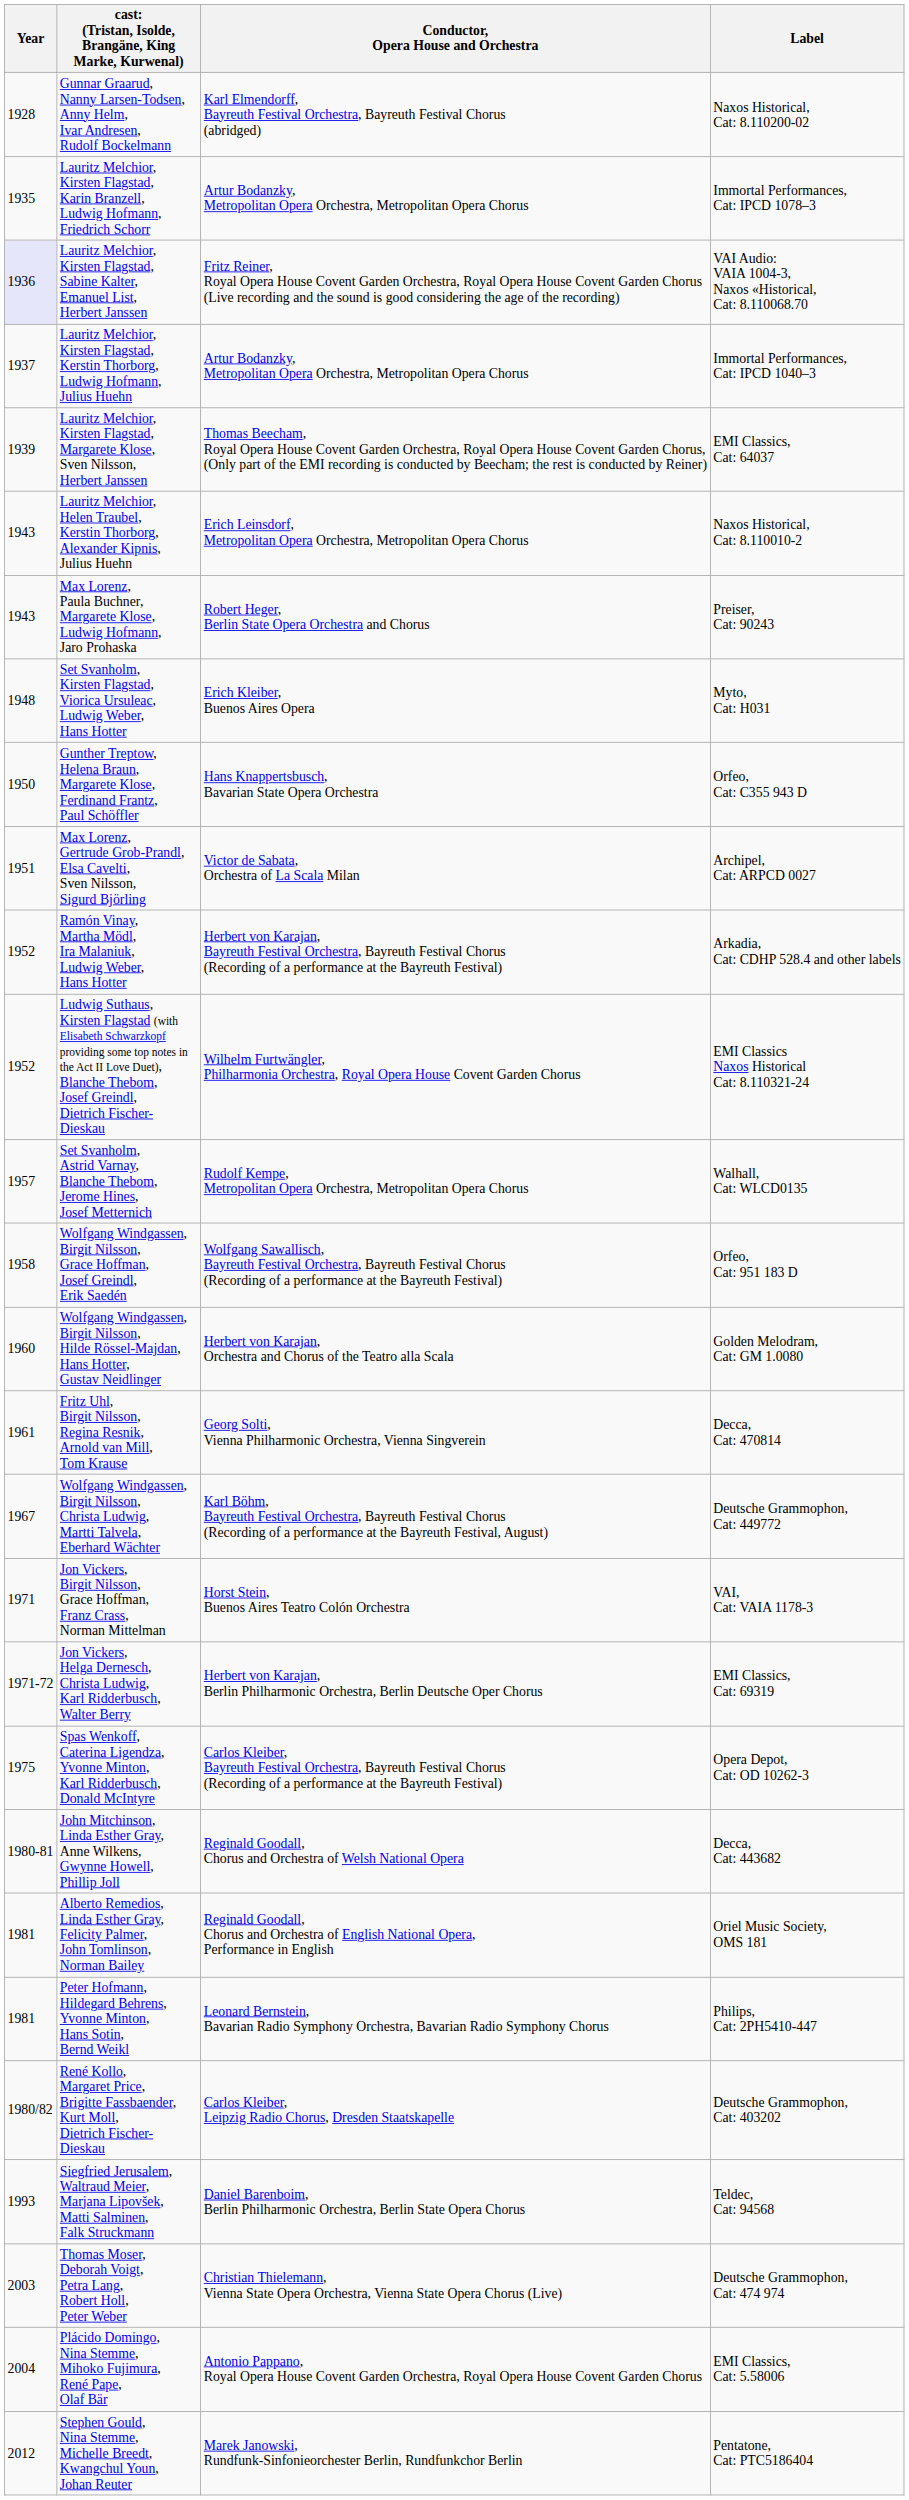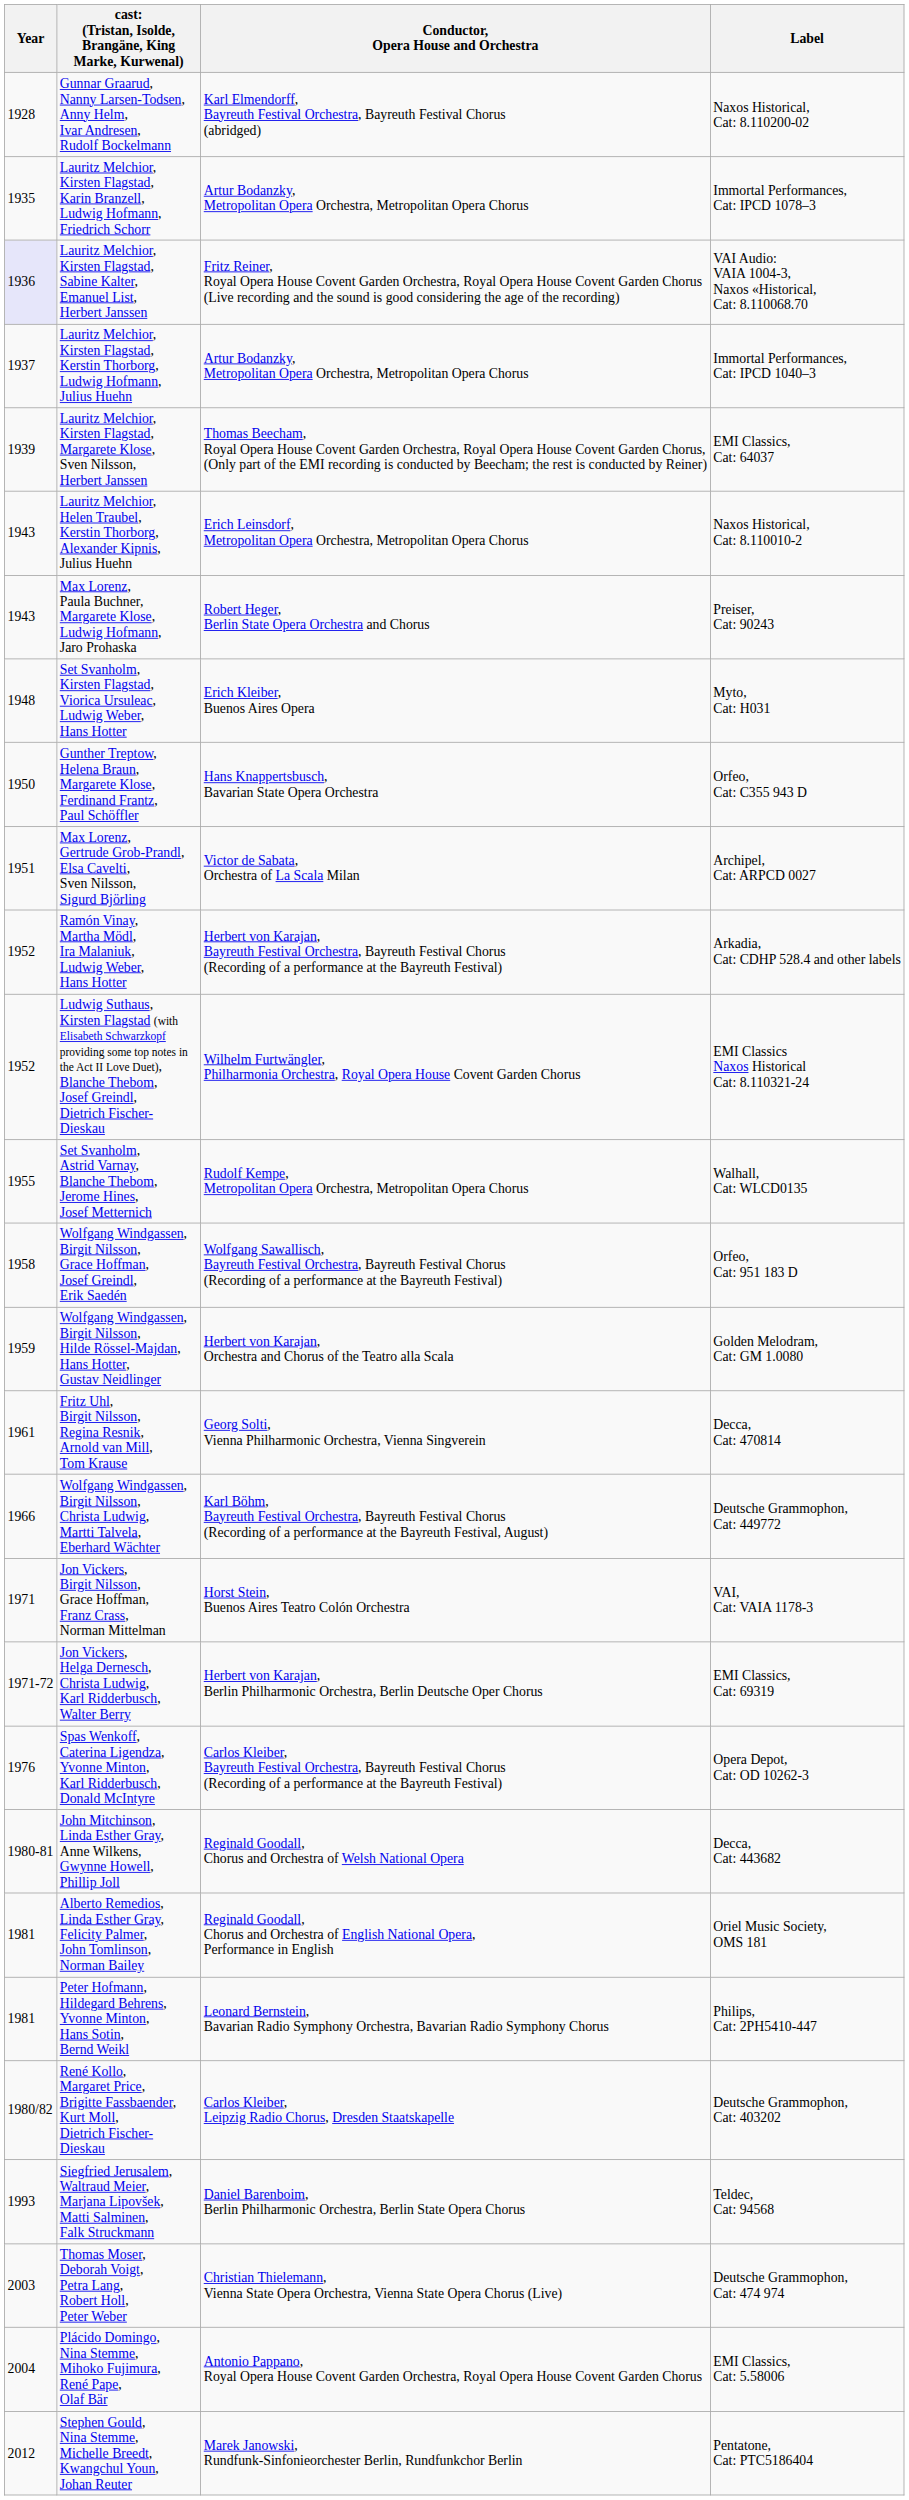(21, 1181) 1957 -> (21, 1181) 1955
(21, 1348) 1960 -> (21, 1348) 1959
(21, 1516) 1967 -> (21, 1516) 1966
(21, 1767) 1975 -> (21, 1767) 1976
